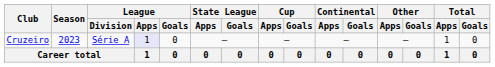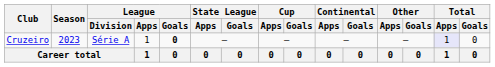(147, 40) lavender background -> (147, 40) no background
(175, 40) normal -> (175, 40) bold
(447, 40) no background -> (447, 40) lavender background
